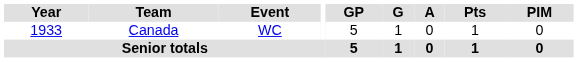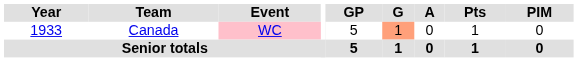(270, 30) no background -> (270, 30) pink background
(398, 30) no background -> (398, 30) lightsalmon background
